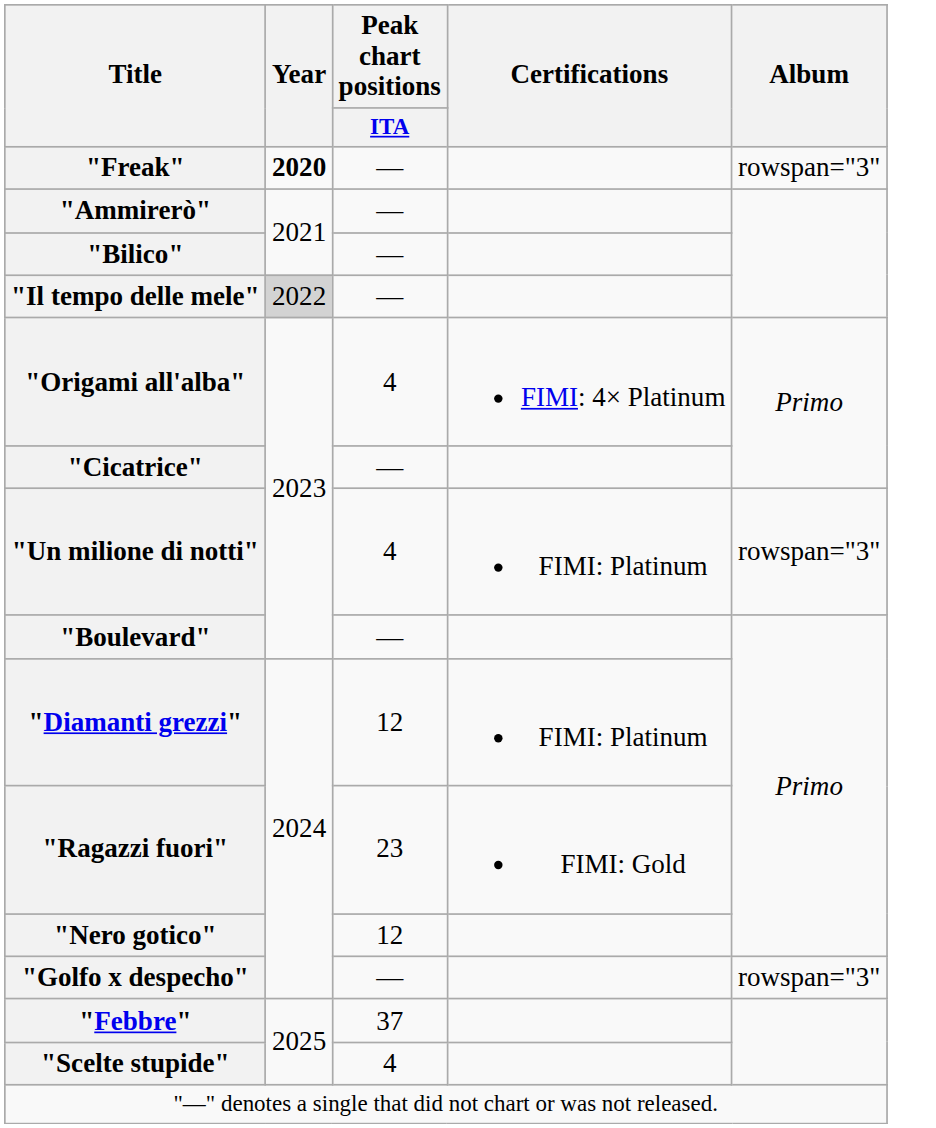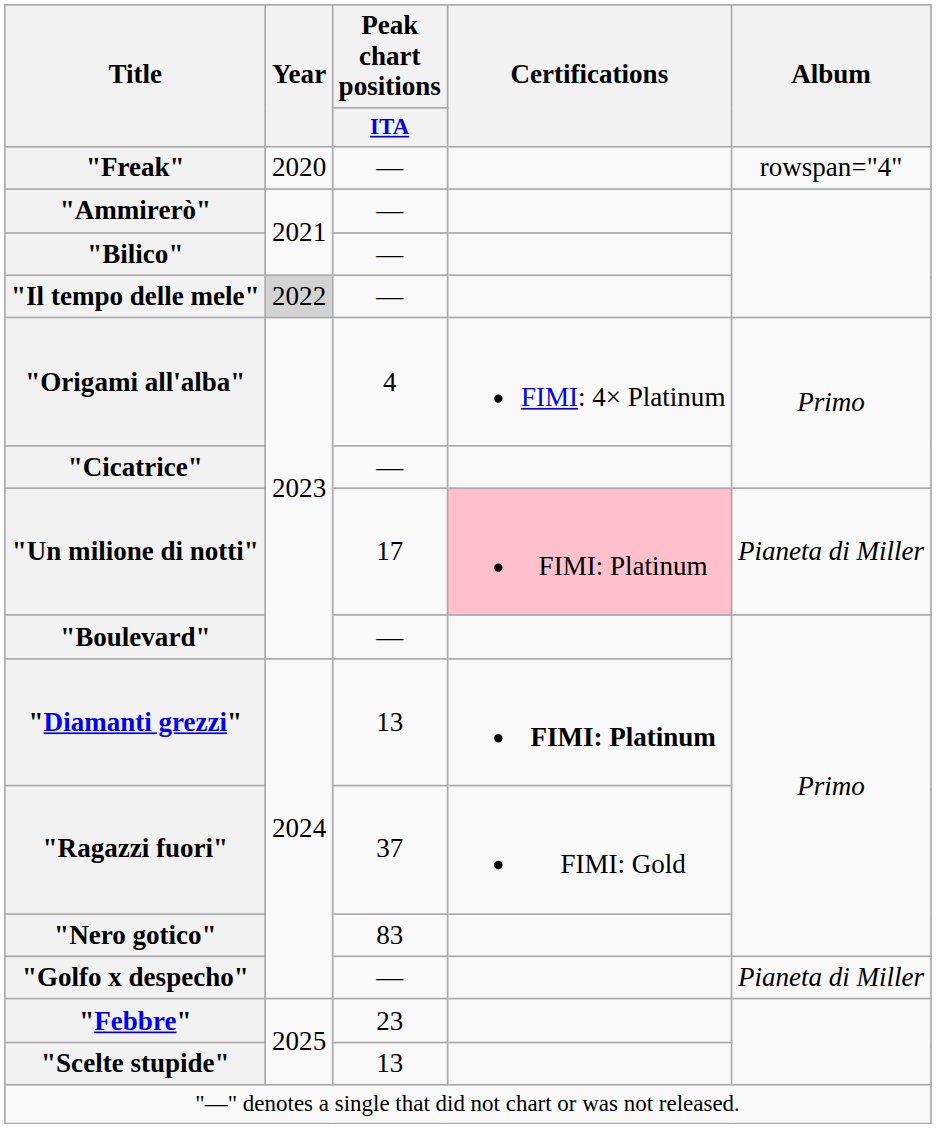(299, 167) bold -> (299, 167) normal
(809, 167) rowspan="3" -> (831, 167) rowspan="4"
(390, 551) 4 -> (390, 551) 17
(589, 567) no background -> (589, 567) pink background
(809, 551) rowspan="3" -> (831, 551) Pianeta di Miller
(390, 721) 12 -> (390, 721) 13
(589, 737) normal -> (589, 737) bold
(390, 849) 23 -> (390, 849) 37
(390, 934) 12 -> (390, 934) 83
(809, 977) rowspan="3" -> (831, 977) Pianeta di Miller
(390, 1020) 37 -> (390, 1020) 23
(390, 1063) 4 -> (390, 1063) 13
